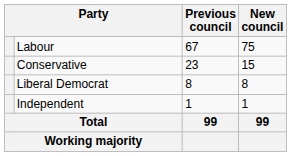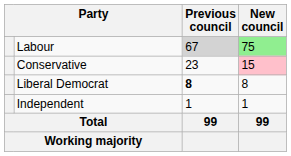(192, 46) no background -> (192, 46) lightgrey background
(248, 46) no background -> (248, 46) lightgreen background
(248, 65) no background -> (248, 65) pink background
(189, 84) normal -> (189, 84) bold
